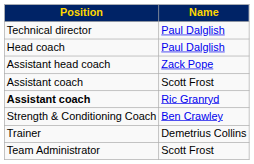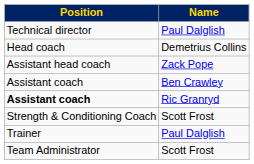(193, 47) Paul Dalglish -> (204, 47) Demetrius Collins
(188, 82) Scott Frost -> (192, 82) Ben Crawley
(192, 116) Ben Crawley -> (188, 116) Scott Frost
(204, 133) Demetrius Collins -> (193, 133) Paul Dalglish
